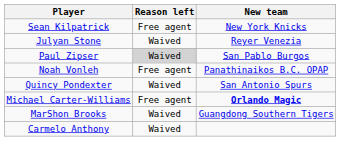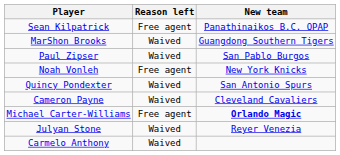(266, 26) New York Knicks -> (266, 26) Panathinaikos B.C. OPAP
rows swapped: (69, 41) <-> (69, 114)
(165, 56) lightgrey background -> (165, 56) no background
(266, 70) Panathinaikos B.C. OPAP -> (266, 70) New York Knicks
+ row: (69, 99)
